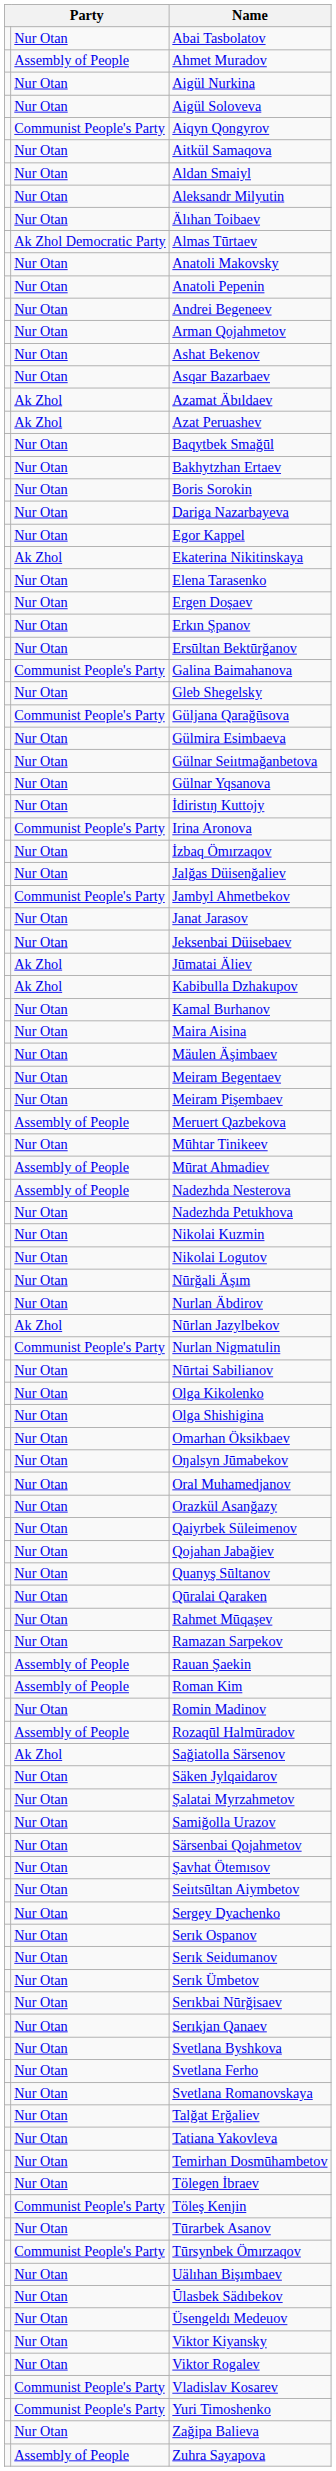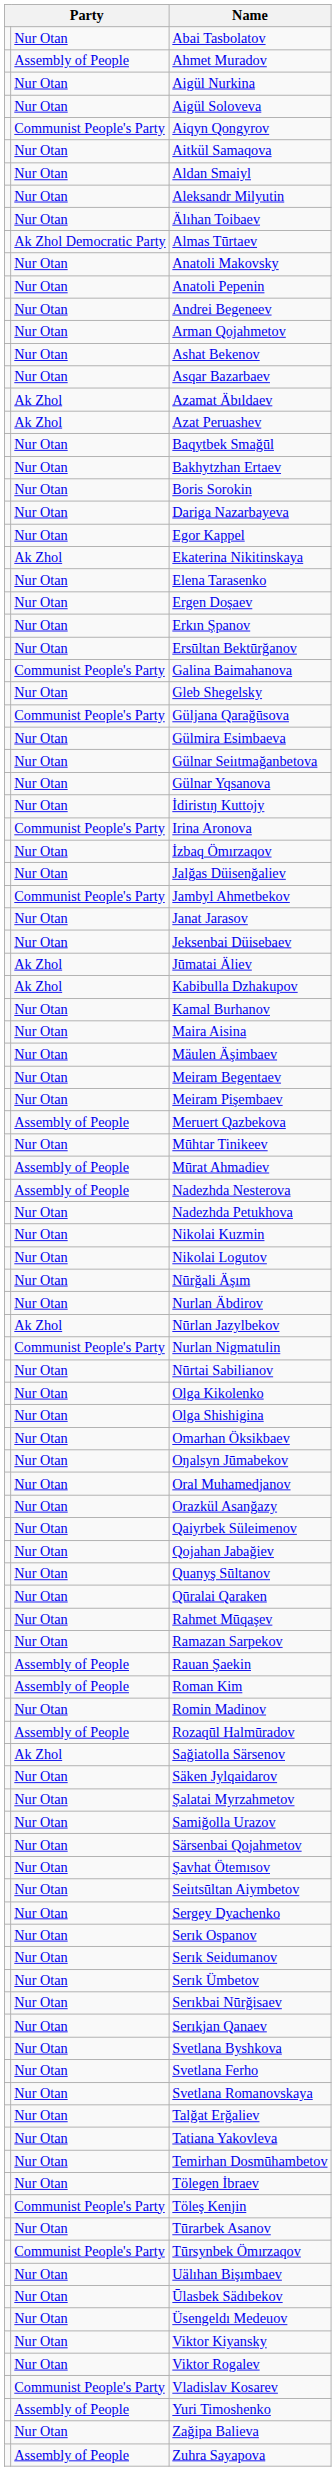(90, 2409) Communist People's Party -> (72, 2409) Assembly of People
